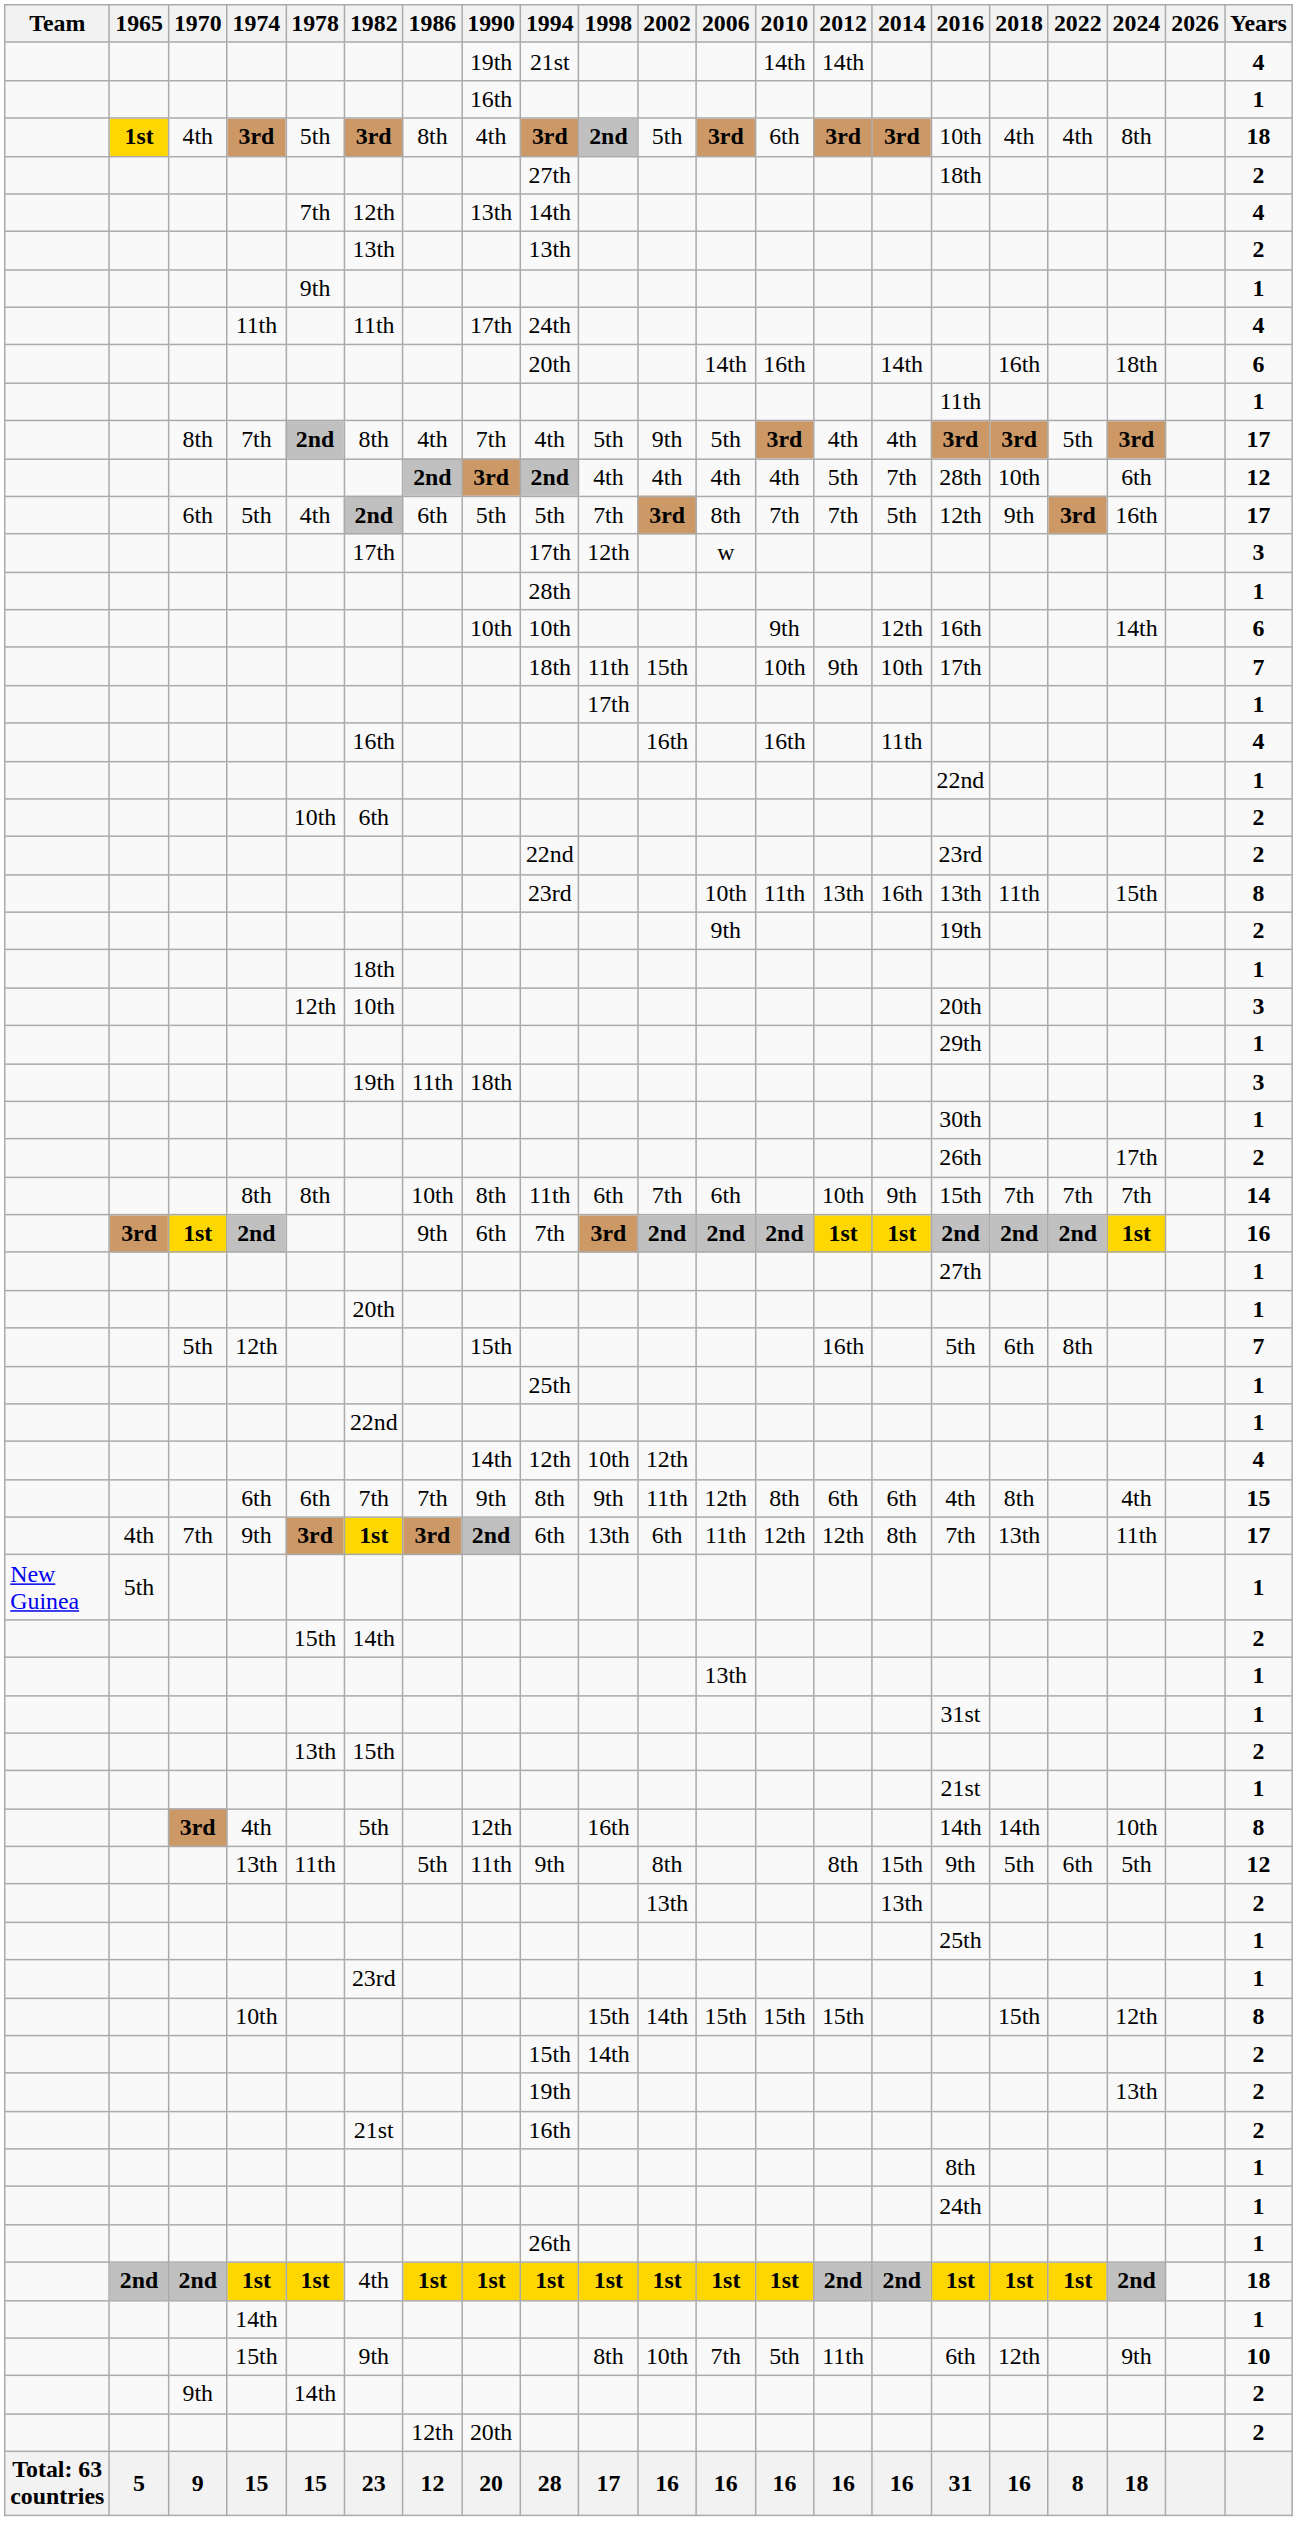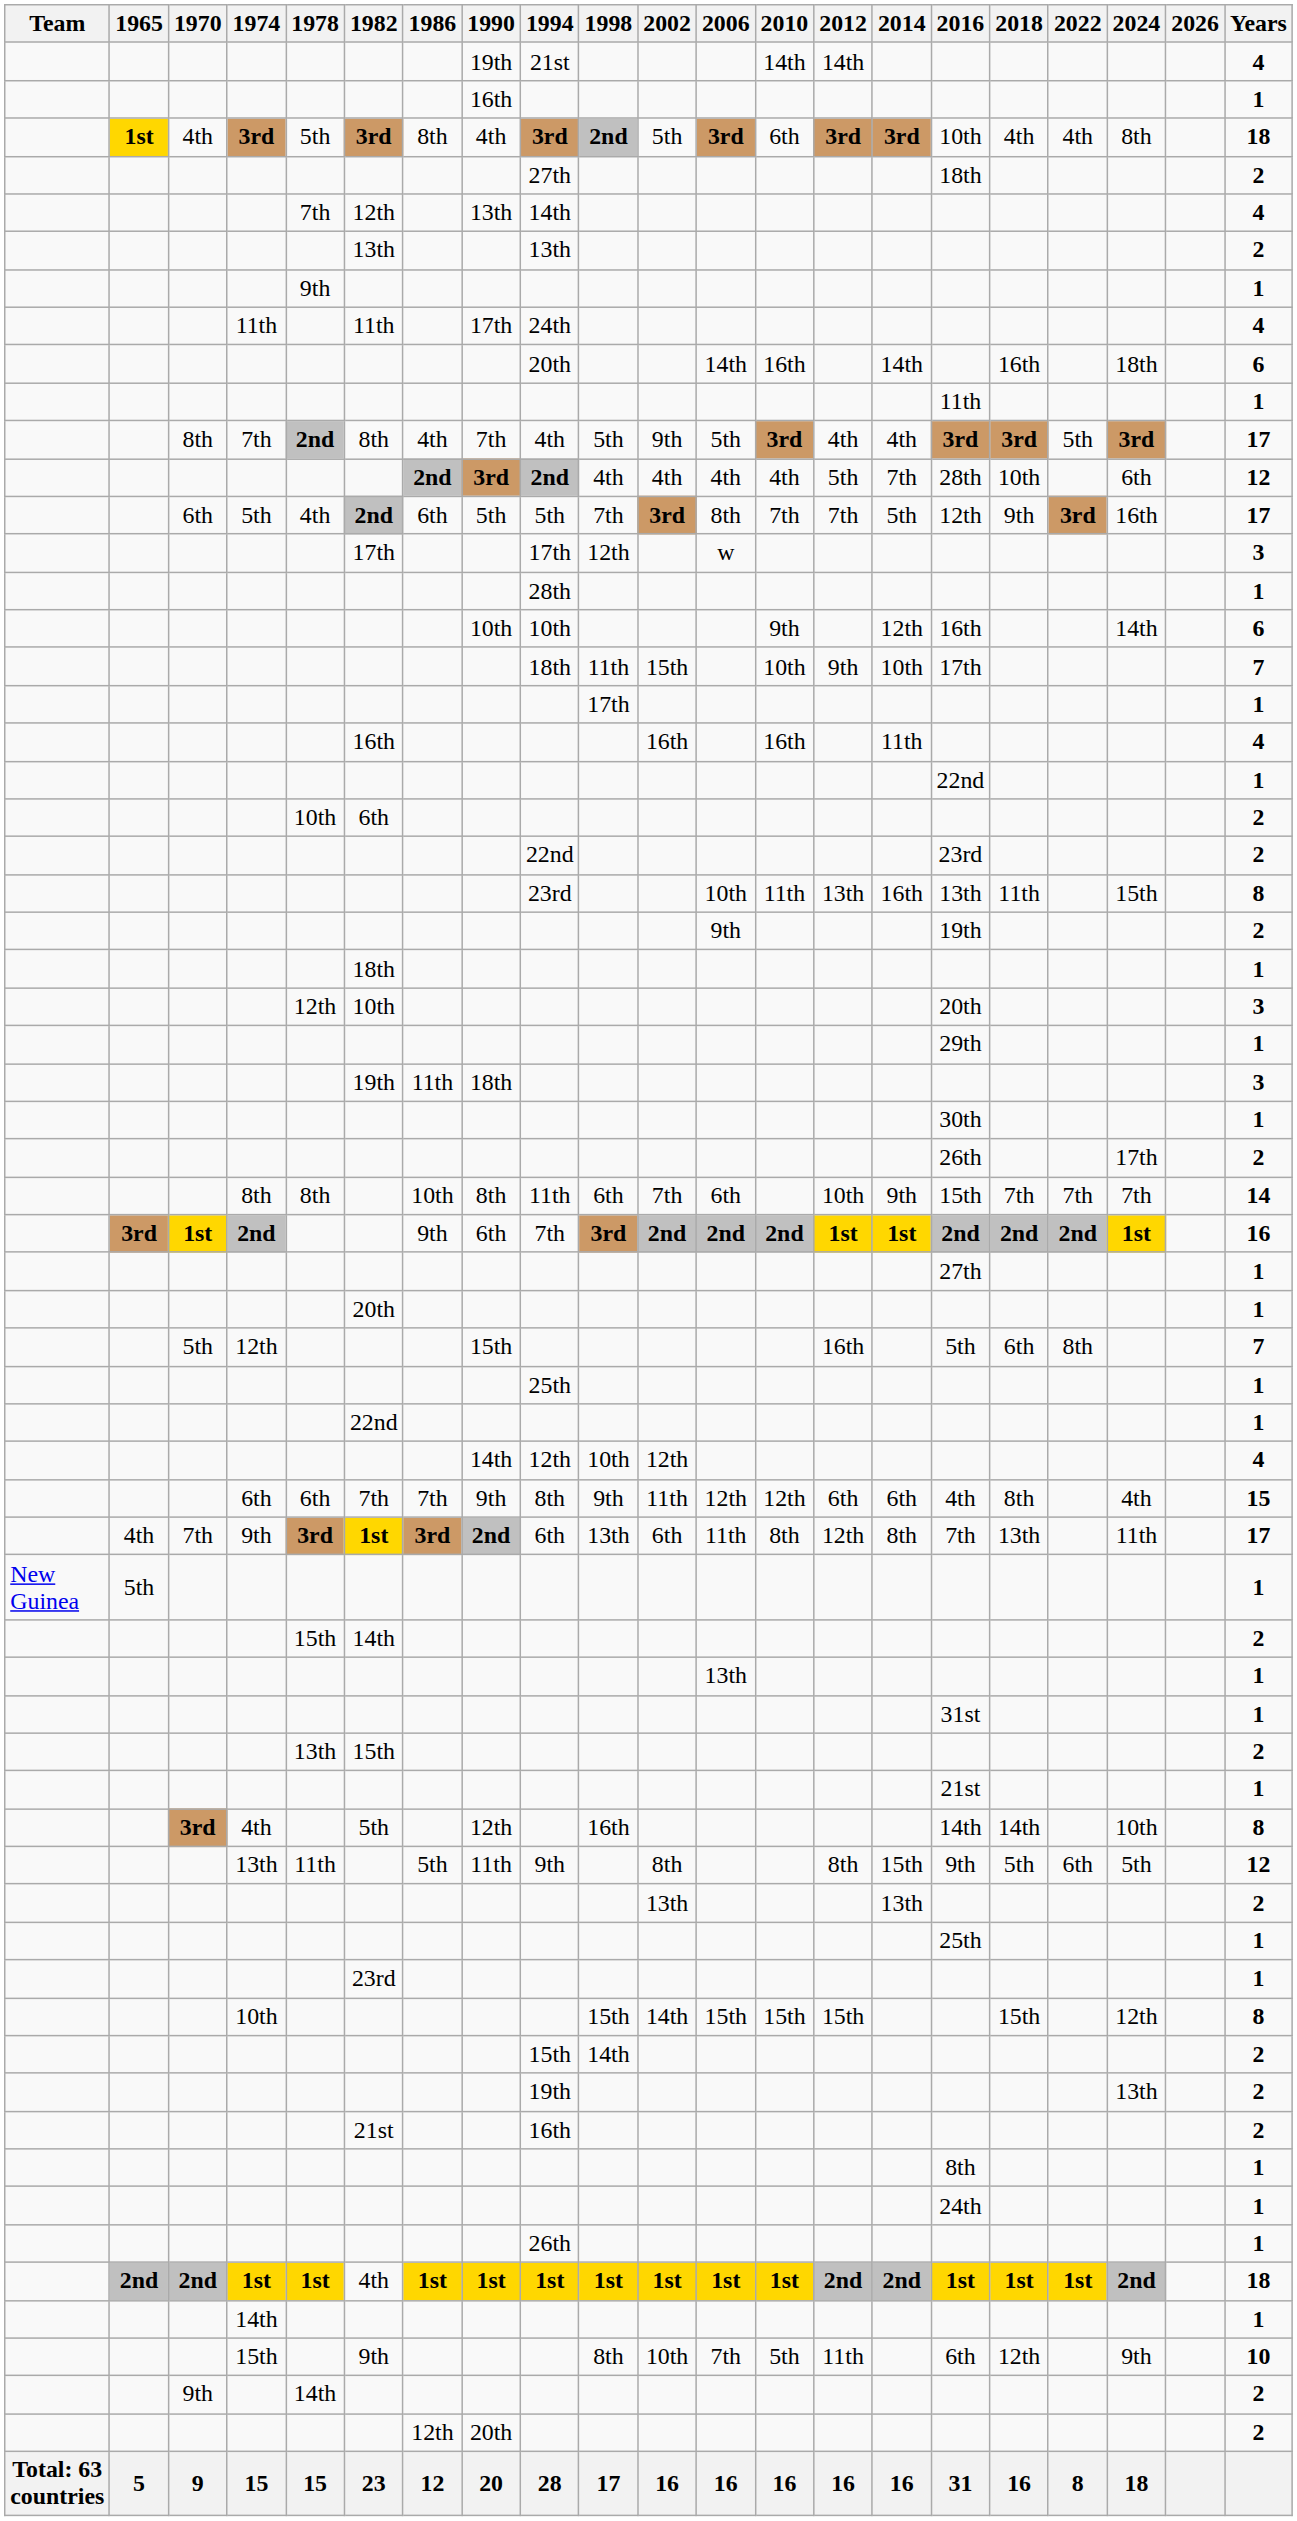(784, 1497) 8th -> (784, 1497) 12th
(784, 1535) 12th -> (784, 1535) 8th
